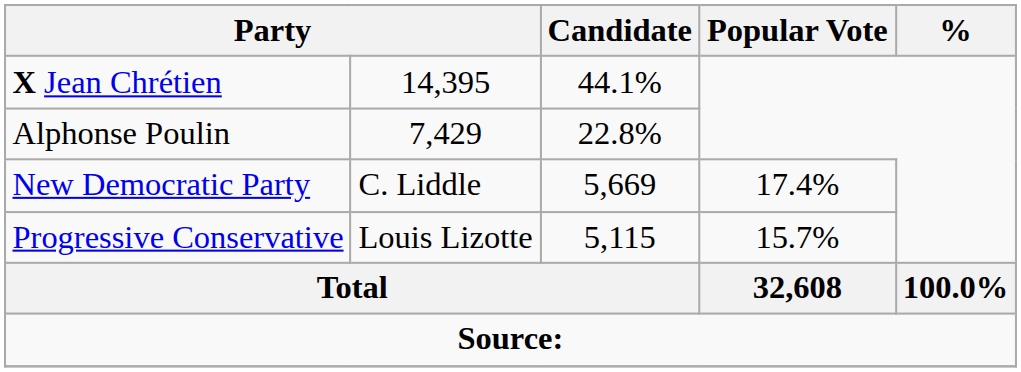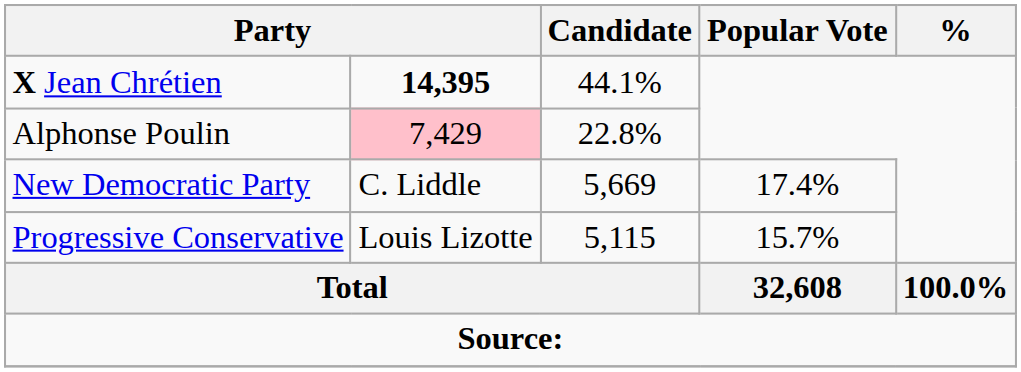(446, 81) normal -> (446, 81) bold
(446, 133) no background -> (446, 133) pink background
